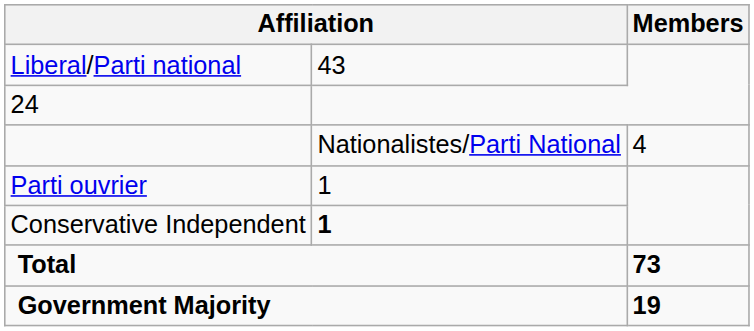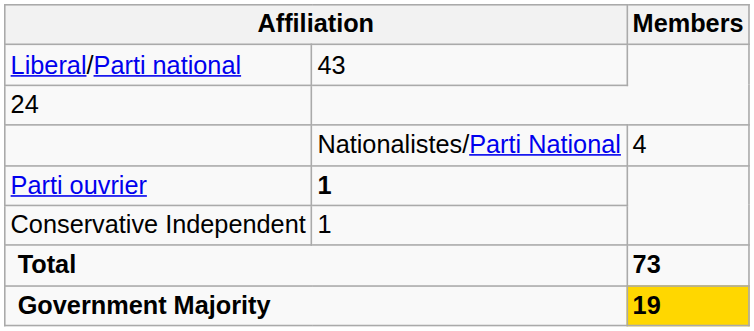(324, 184) normal -> (324, 184) bold
(324, 225) bold -> (324, 225) normal
(647, 305) no background -> (647, 305) gold background
